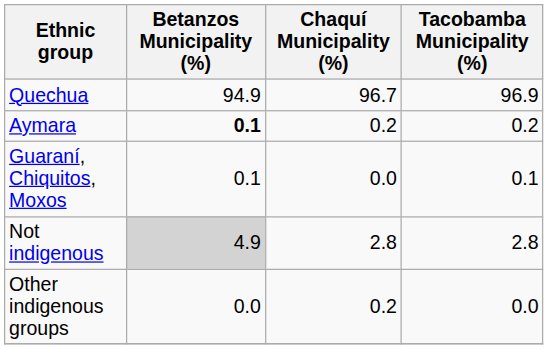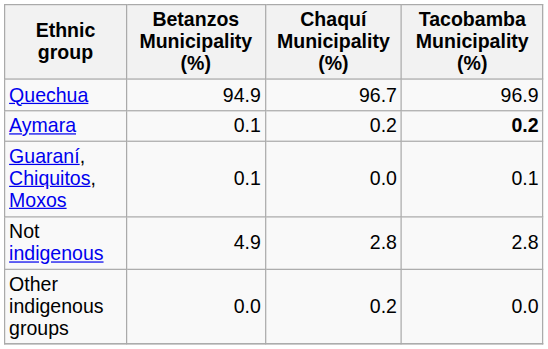(247, 125) bold -> (247, 125) normal
(525, 125) normal -> (525, 125) bold
(247, 242) lightgrey background -> (247, 242) no background
